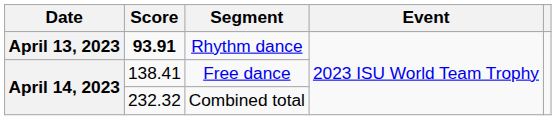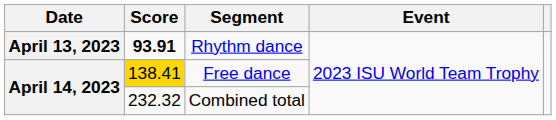(154, 73) no background -> (154, 73) gold background
